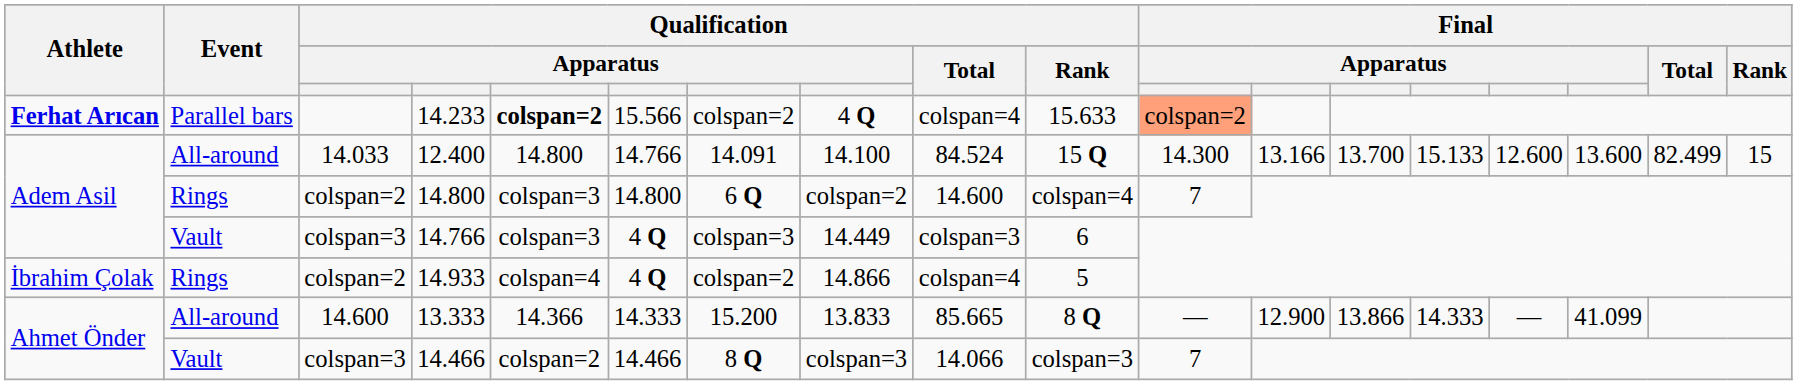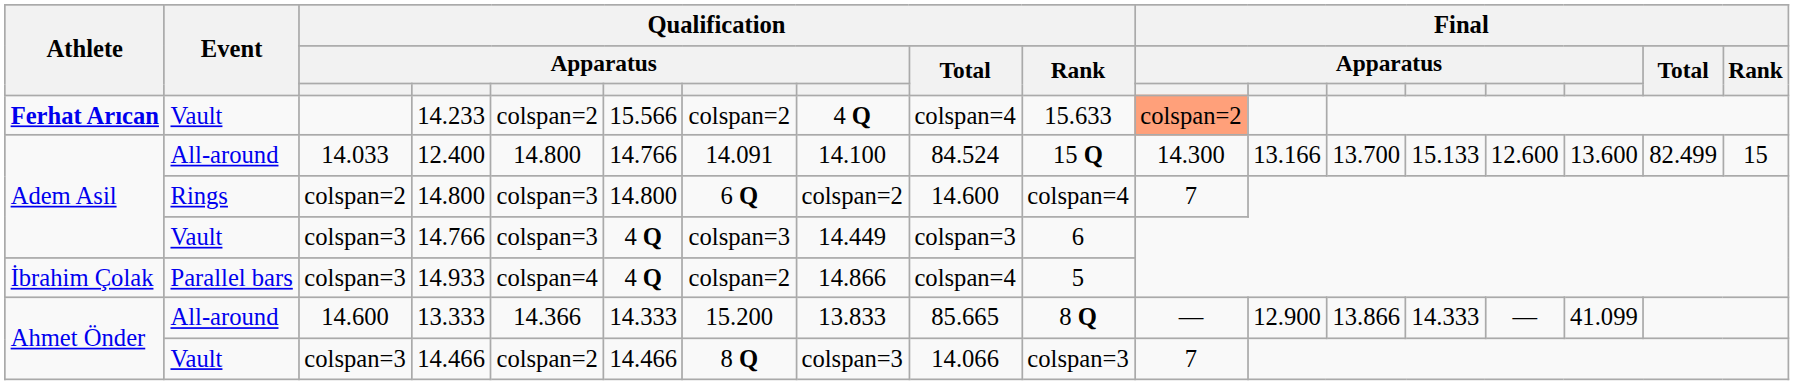(232, 115) Parallel bars -> (196, 115) Vault
(549, 115) bold -> (547, 115) normal
(199, 277) Rings -> (232, 277) Parallel bars
(355, 277) colspan=2 -> (355, 277) colspan=3
